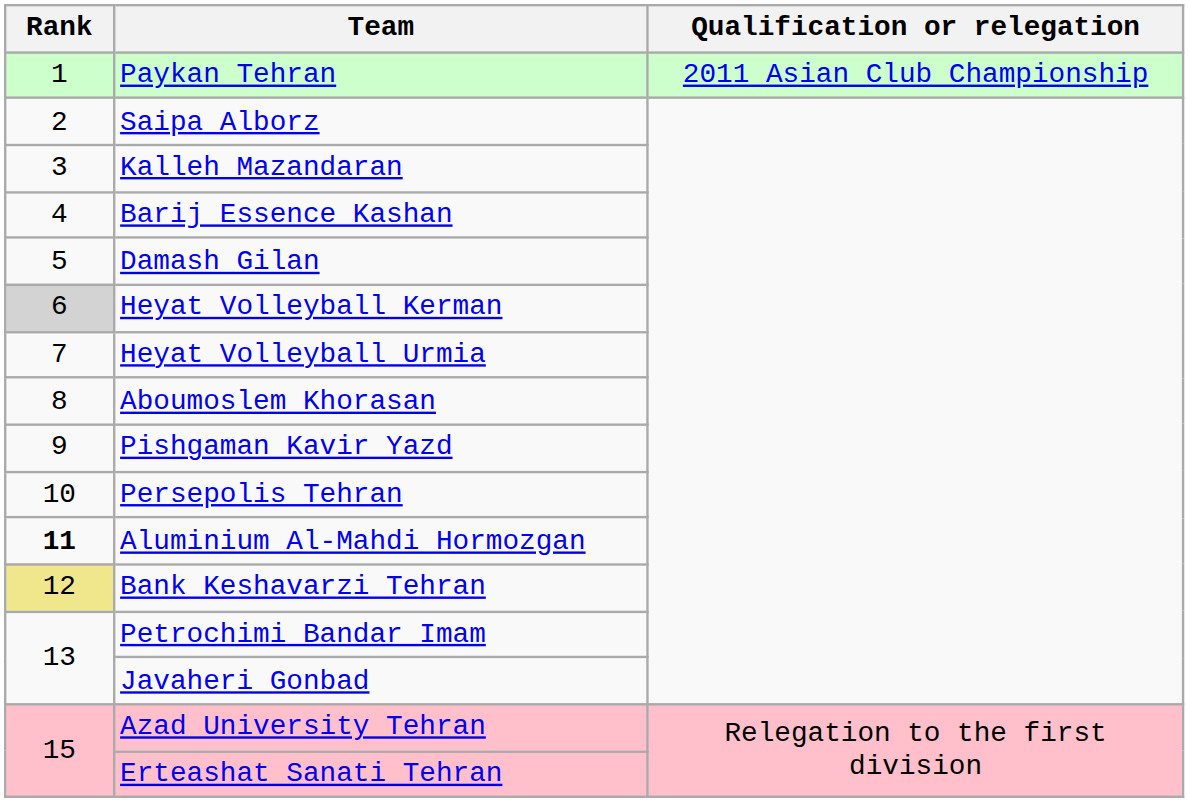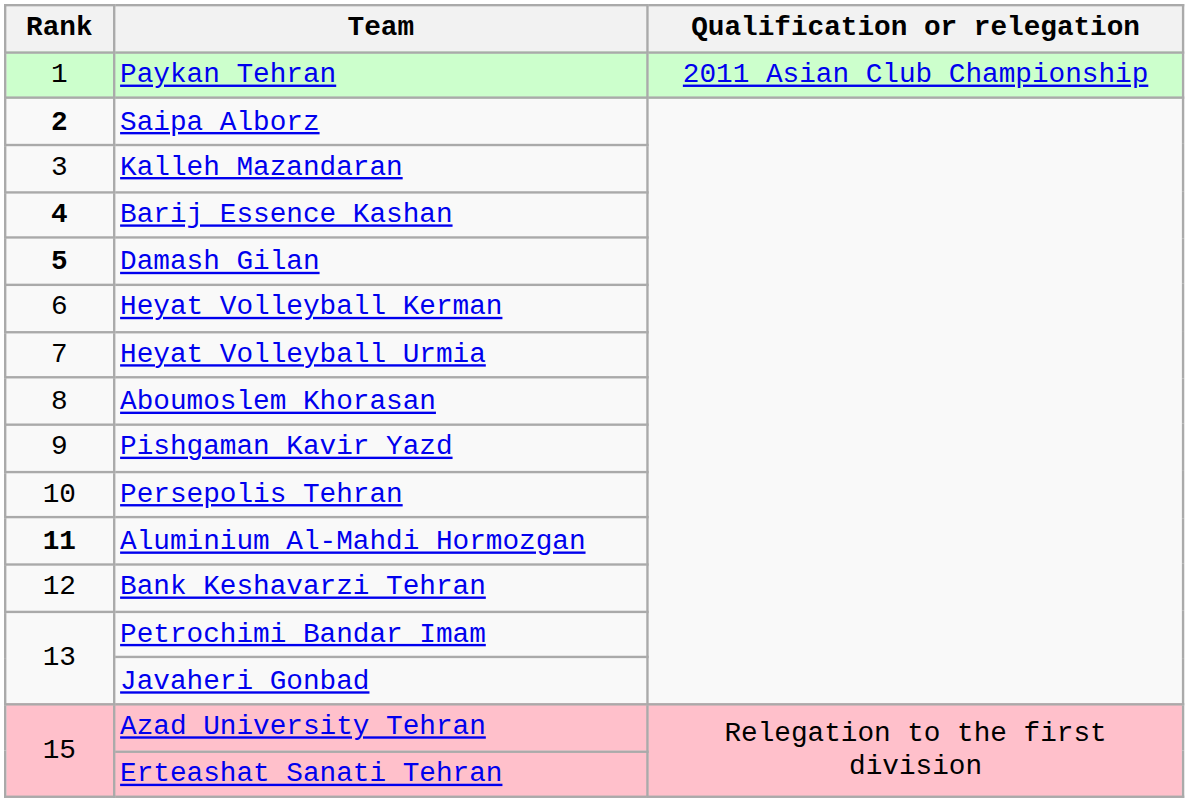(59, 121) normal -> (59, 121) bold
(59, 215) normal -> (59, 215) bold
(59, 261) normal -> (59, 261) bold
(59, 308) lightgrey background -> (59, 308) no background
(59, 587) khaki background -> (59, 587) no background
